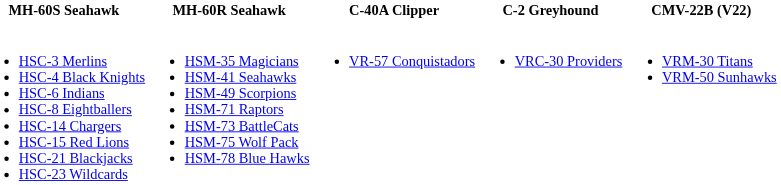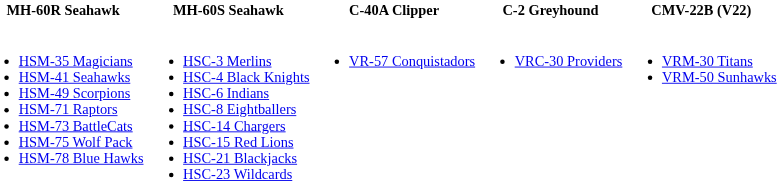columns swapped: (64, 10) <-> (229, 10)
